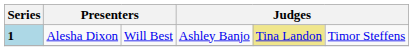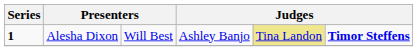(11, 35) lightblue background -> (11, 35) no background
(367, 35) normal -> (369, 35) bold
